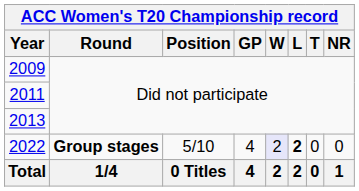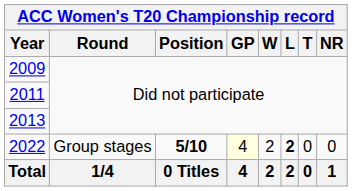(106, 146) bold -> (103, 146) normal
(198, 146) normal -> (191, 146) bold
(250, 146) no background -> (243, 146) lightyellow background
(277, 146) lavender background -> (270, 146) no background
